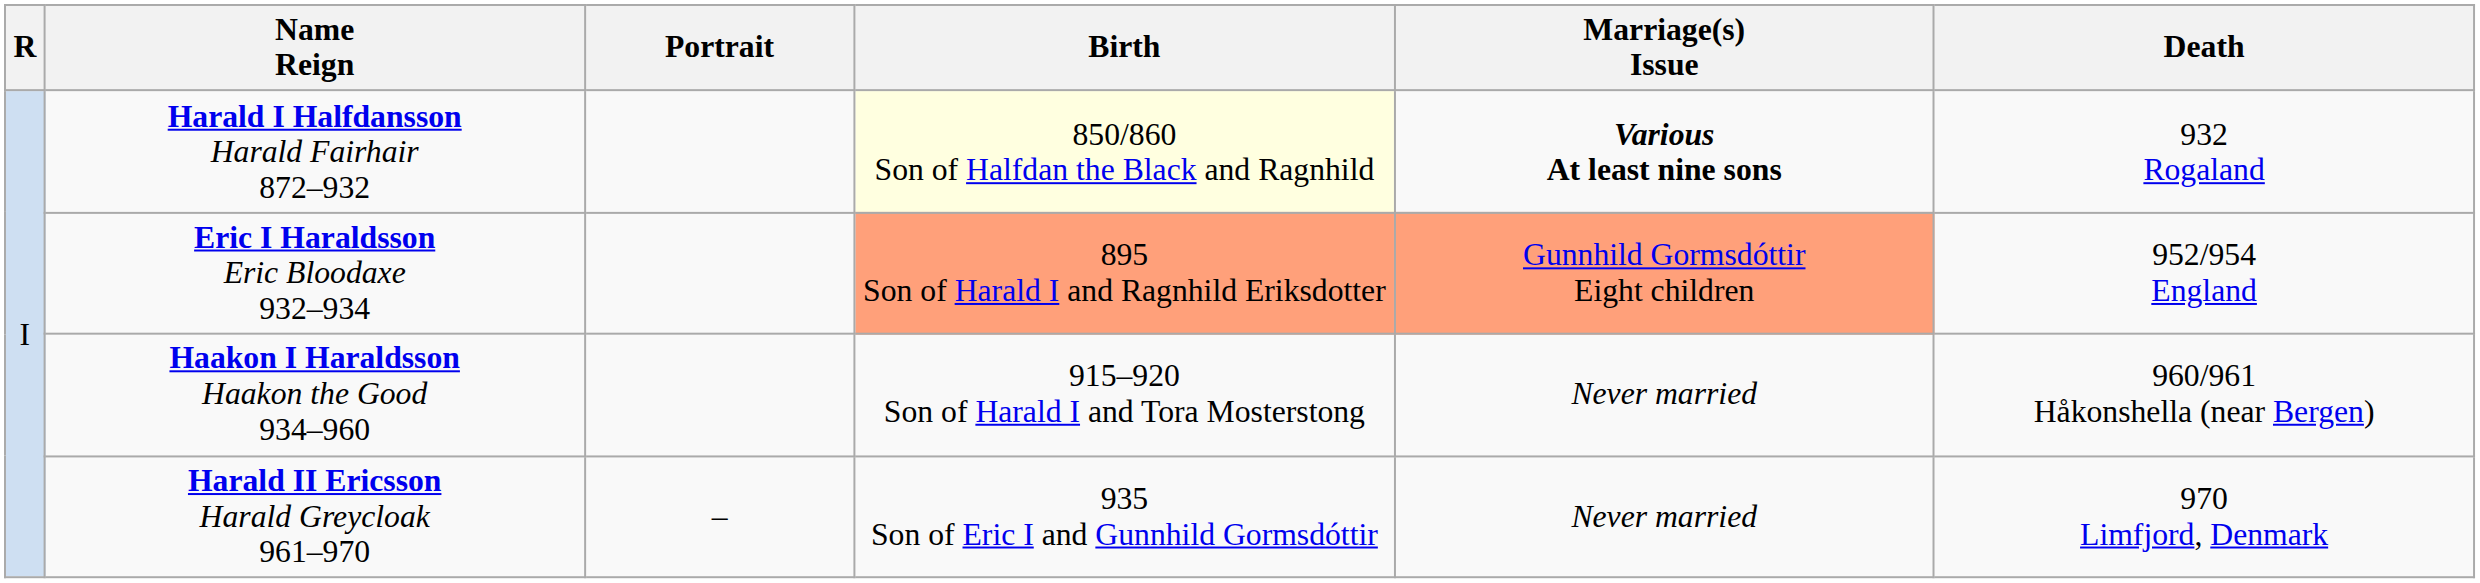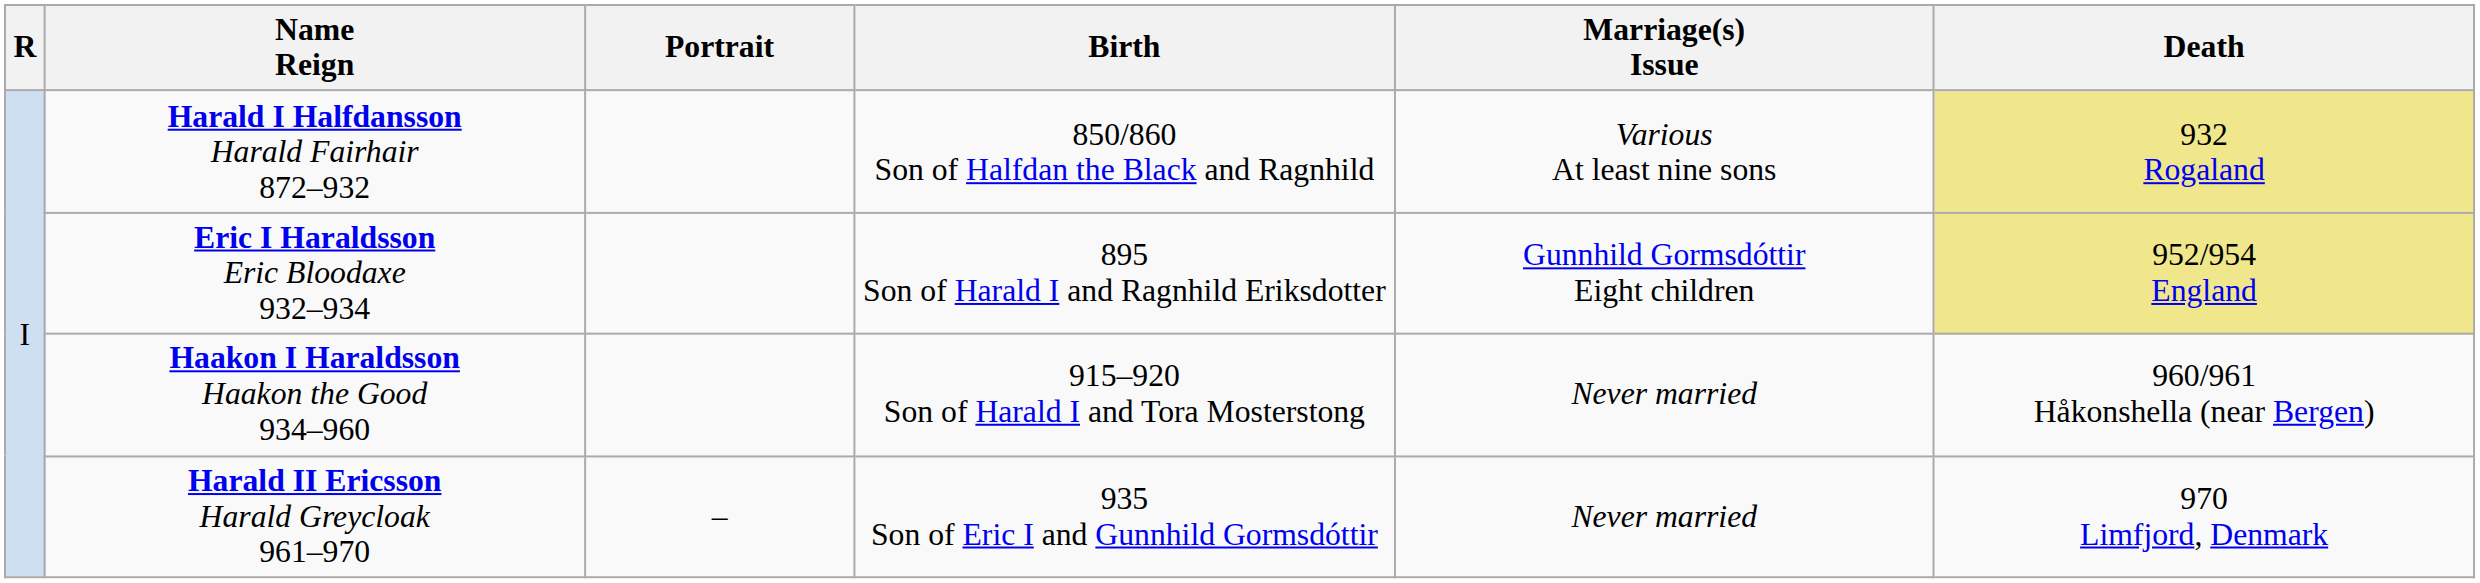(1124, 151) lightyellow background -> (1124, 151) no background
(1664, 151) bold -> (1664, 151) normal
(2204, 151) no background -> (2204, 151) khaki background
(1124, 272) lightsalmon background -> (1124, 272) no background
(1664, 272) lightsalmon background -> (1664, 272) no background
(2204, 272) no background -> (2204, 272) khaki background
